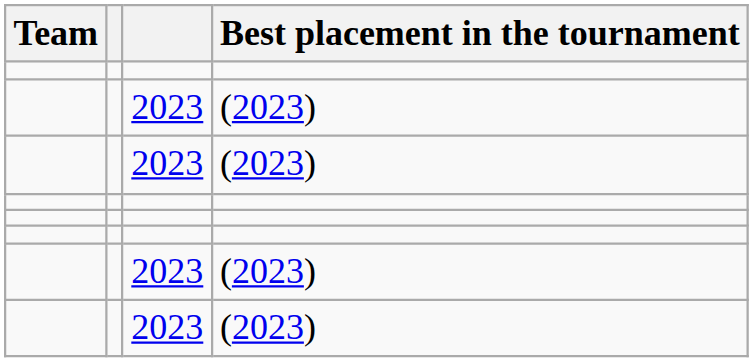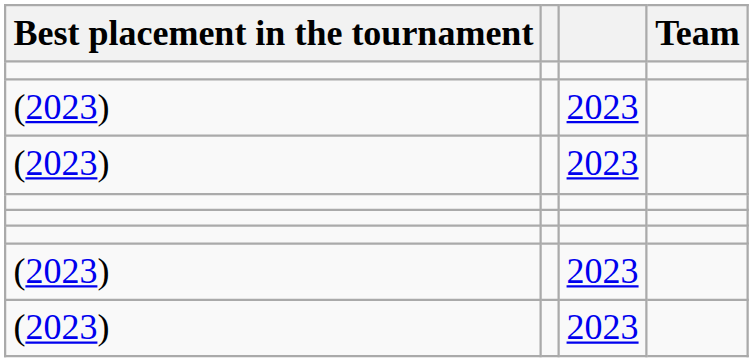columns swapped: (56, 33) <-> (480, 33)
